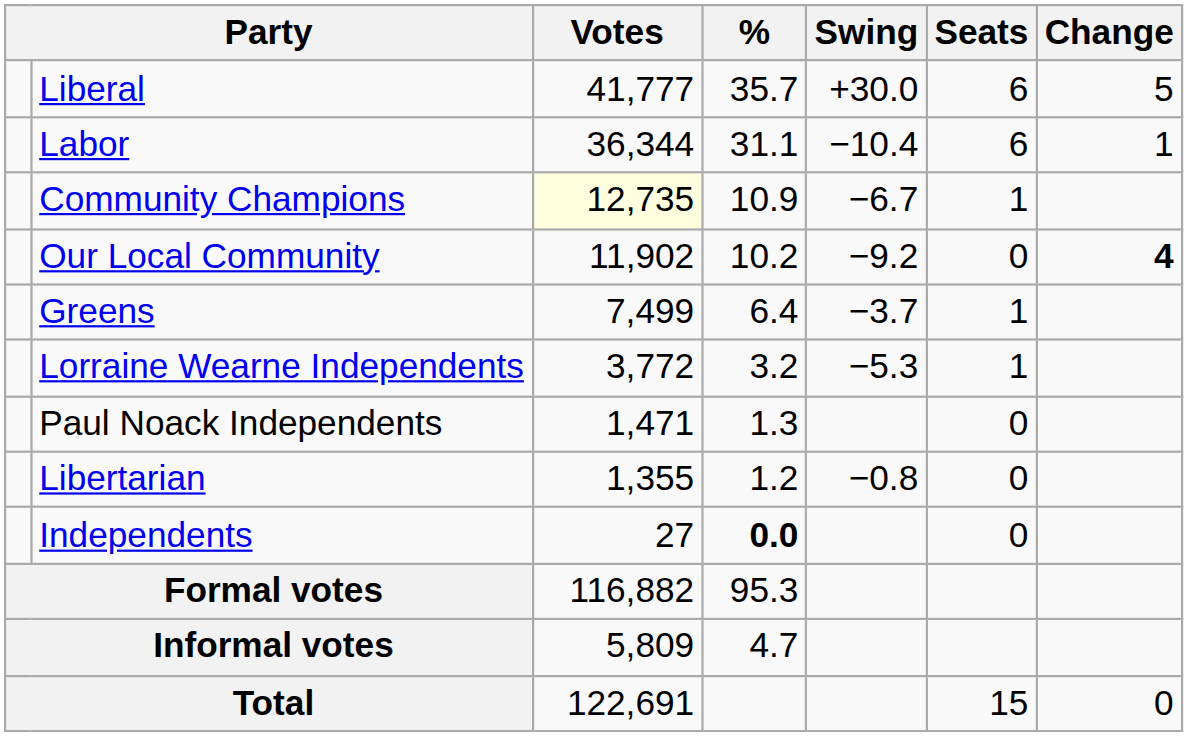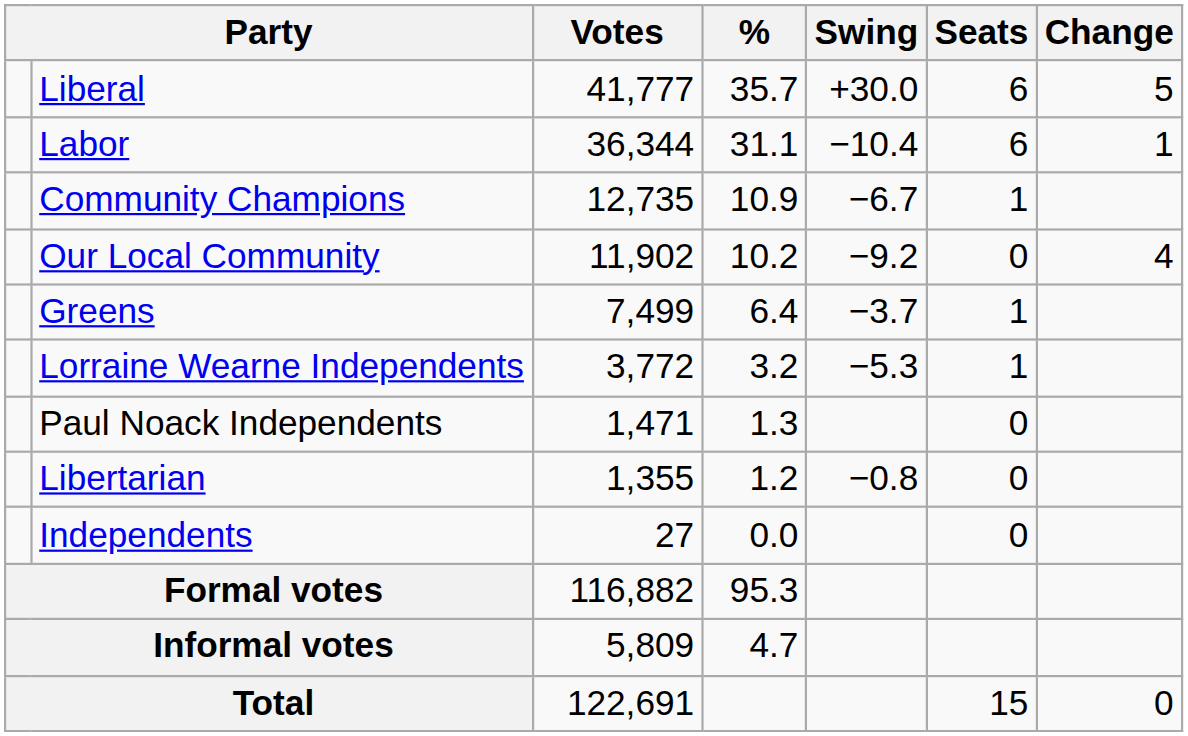(640, 199) lightyellow background -> (640, 199) no background
(1164, 255) bold -> (1164, 255) normal
(774, 534) bold -> (774, 534) normal
